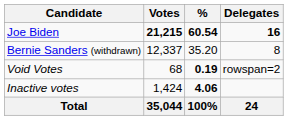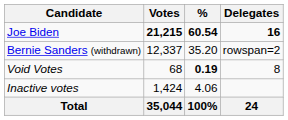(277, 50) 8 -> (252, 50) rowspan=2
(252, 69) rowspan=2 -> (277, 69) 8
(206, 87) bold -> (206, 87) normal
